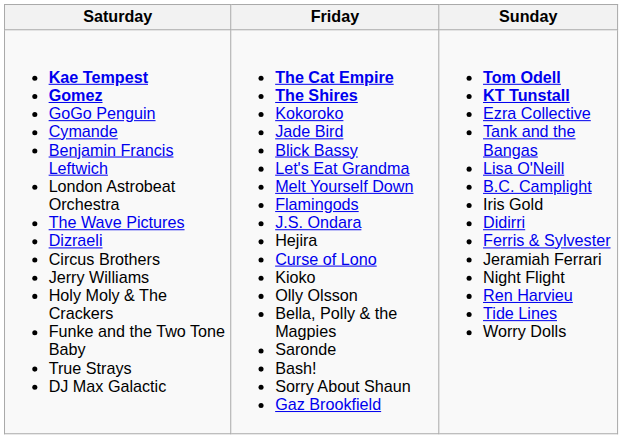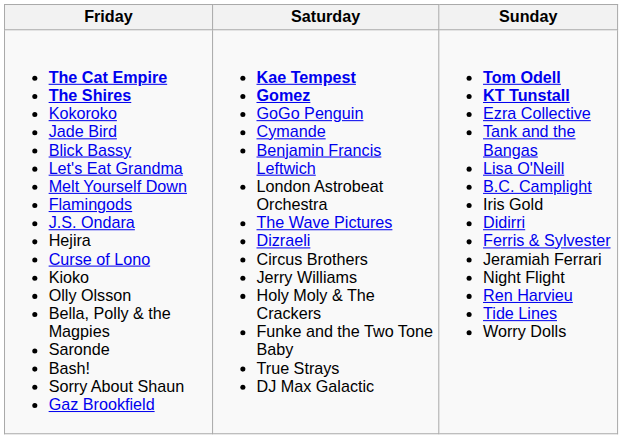columns swapped: (335, 17) <-> (118, 17)
